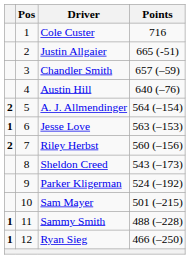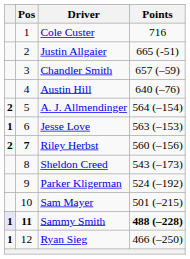(27, 145) normal -> (27, 145) bold
(10, 220) no background -> (10, 220) lavender background
(27, 220) normal -> (27, 220) bold
(158, 220) normal -> (158, 220) bold
